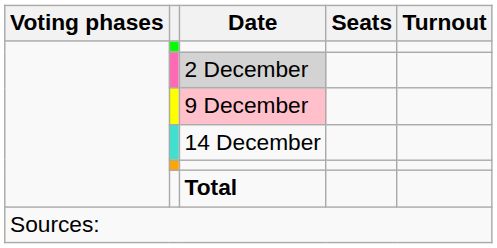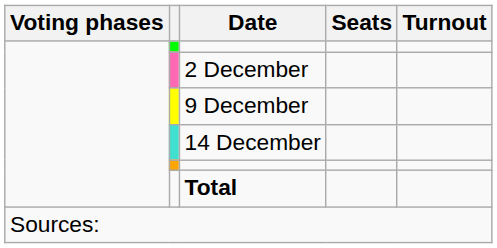(246, 69) lightgrey background -> (246, 69) no background
(246, 105) pink background -> (246, 105) no background
